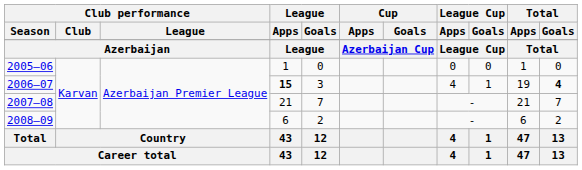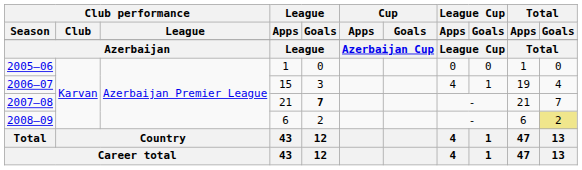(286, 85) bold -> (286, 85) normal
(558, 85) bold -> (558, 85) normal
(320, 102) normal -> (320, 102) bold
(558, 120) no background -> (558, 120) khaki background
